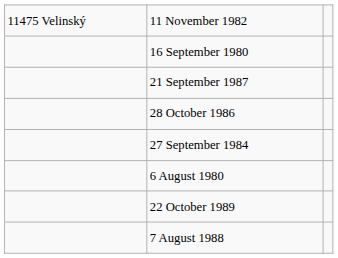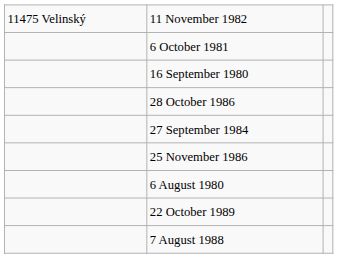+ row: (189, 46)
- row: (199, 82)
+ row: (199, 156)
